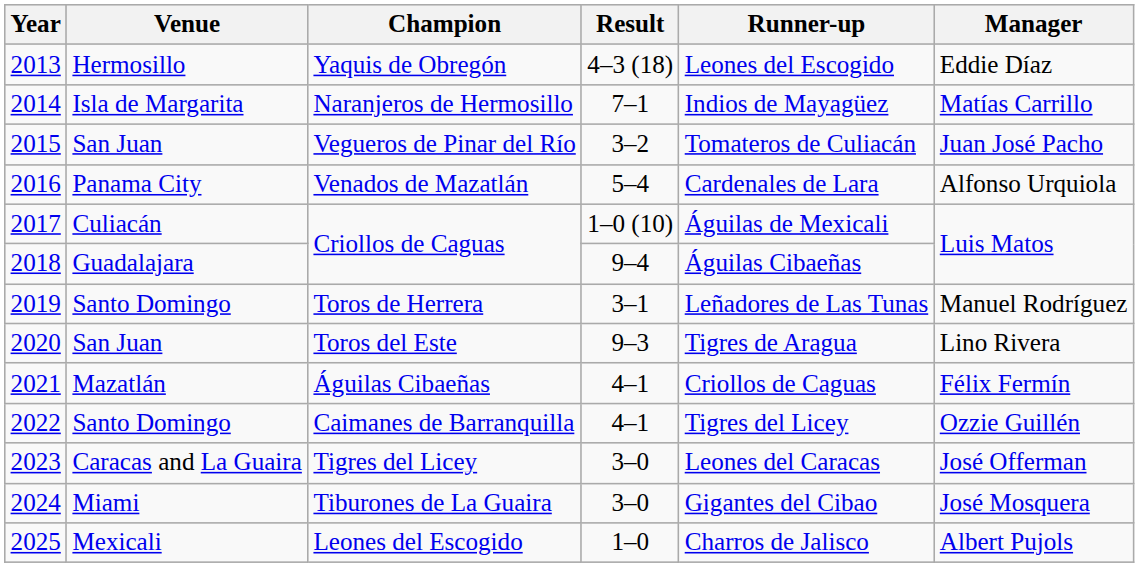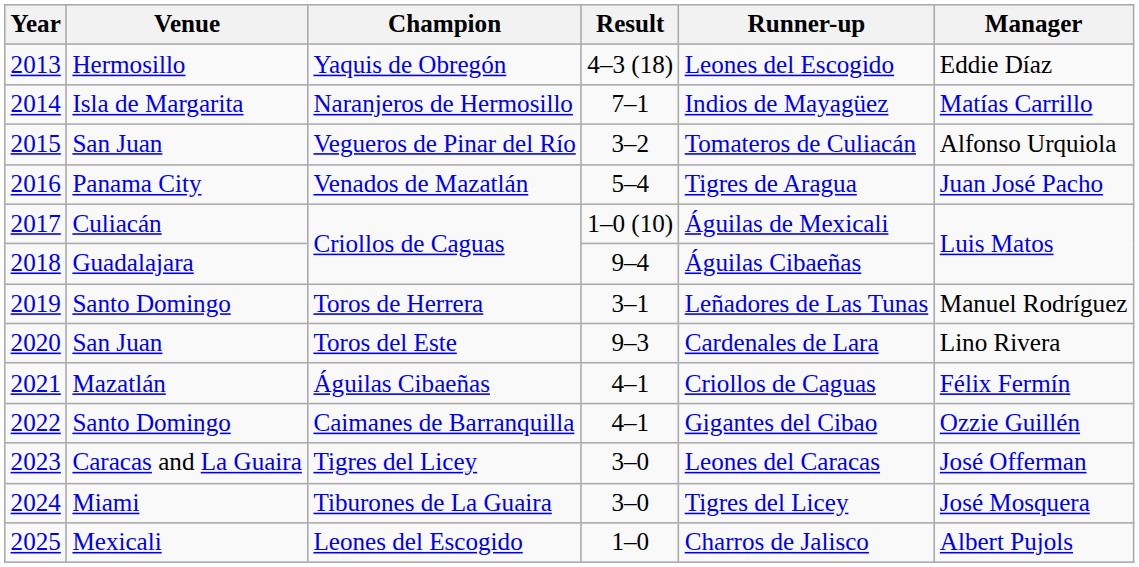(1021, 143) Juan José Pacho -> (1028, 143) Alfonso Urquiola
(782, 183) Cardenales de Lara -> (771, 183) Tigres de Aragua
(1028, 183) Alfonso Urquiola -> (1021, 183) Juan José Pacho
(771, 343) Tigres de Aragua -> (782, 343) Cardenales de Lara
(767, 422) Tigres del Licey -> (781, 422) Gigantes del Cibao
(781, 502) Gigantes del Cibao -> (767, 502) Tigres del Licey
